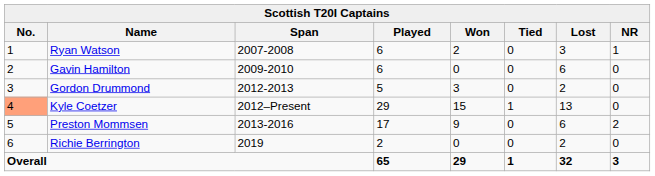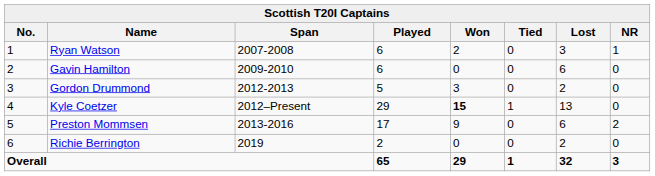(10, 106) lightsalmon background -> (10, 106) no background
(460, 106) normal -> (460, 106) bold
